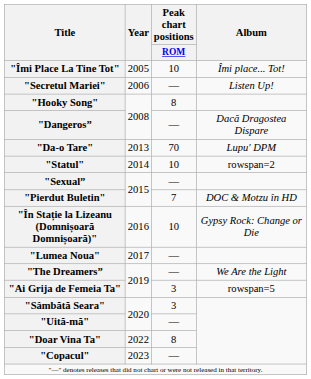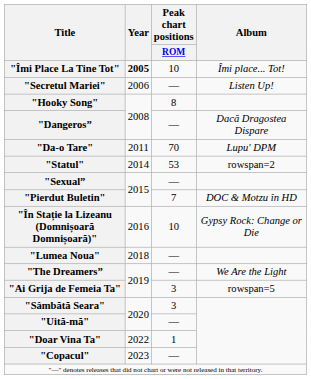(138, 69) normal -> (138, 69) bold
(138, 147) 2013 -> (138, 147) 2011
(174, 164) 10 -> (174, 164) 53
(138, 255) 2017 -> (138, 255) 2018
(174, 339) 8 -> (174, 339) 1
